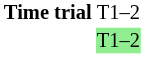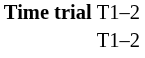(118, 40) lightgreen background -> (118, 40) no background
